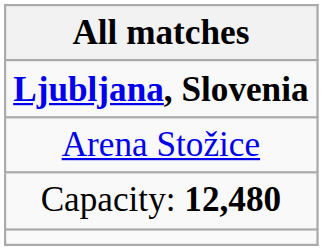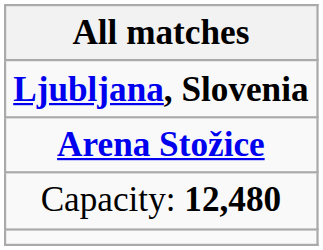(161, 144) normal -> (161, 144) bold
